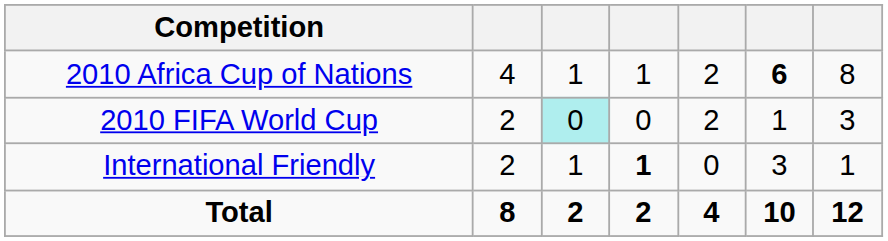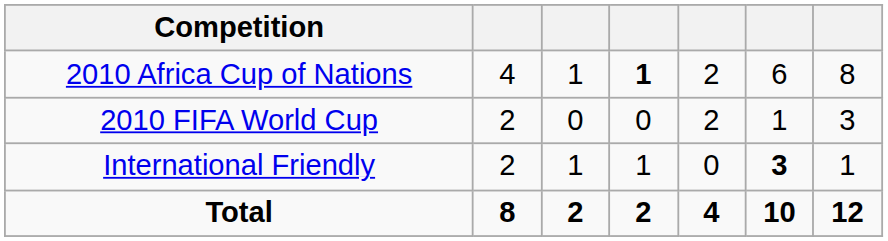(643, 73) normal -> (643, 73) bold
(779, 73) bold -> (779, 73) normal
(575, 119) paleturquoise background -> (575, 119) no background
(643, 166) bold -> (643, 166) normal
(779, 166) normal -> (779, 166) bold
